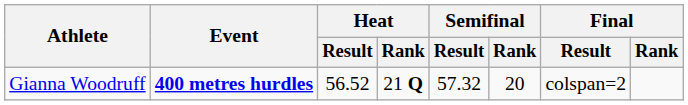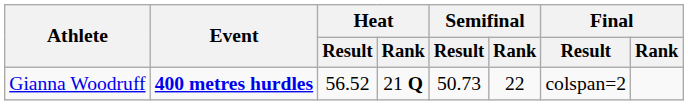(459, 83) 57.32 -> (459, 83) 50.73
(515, 83) 20 -> (515, 83) 22
